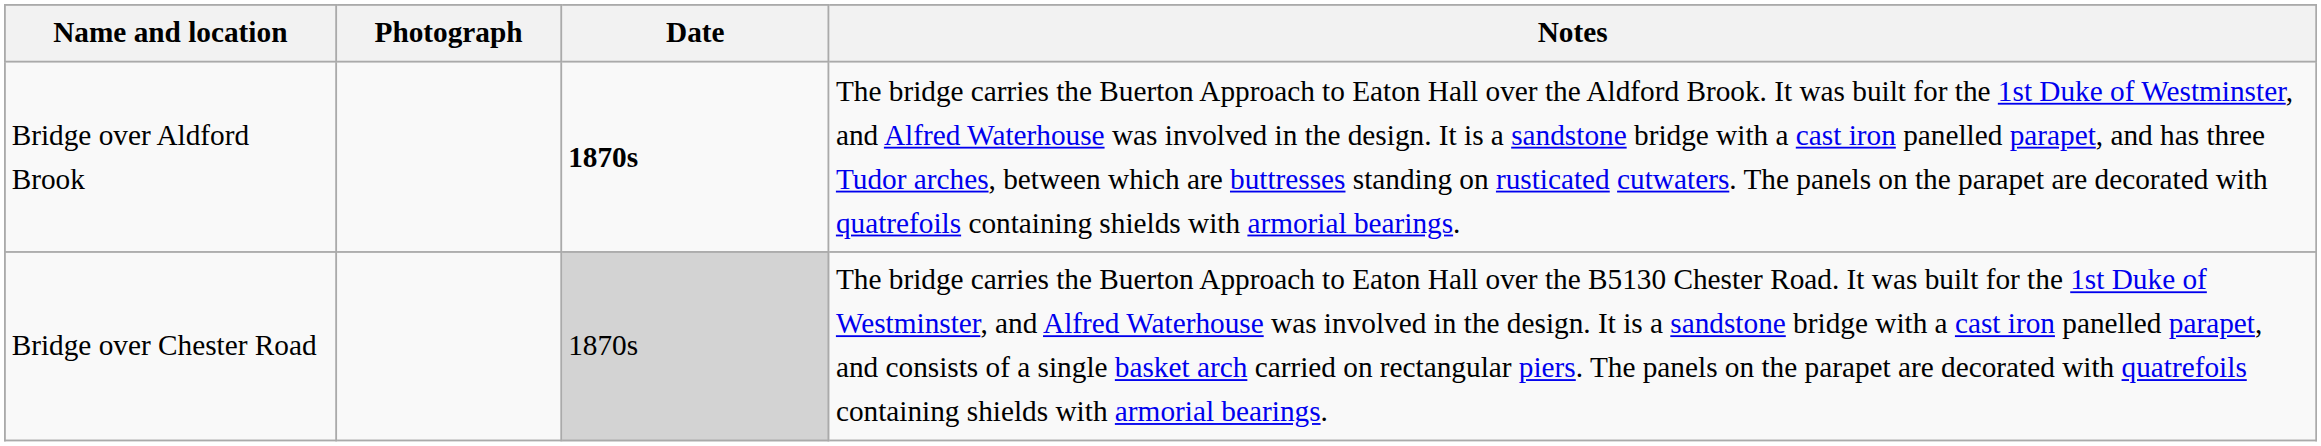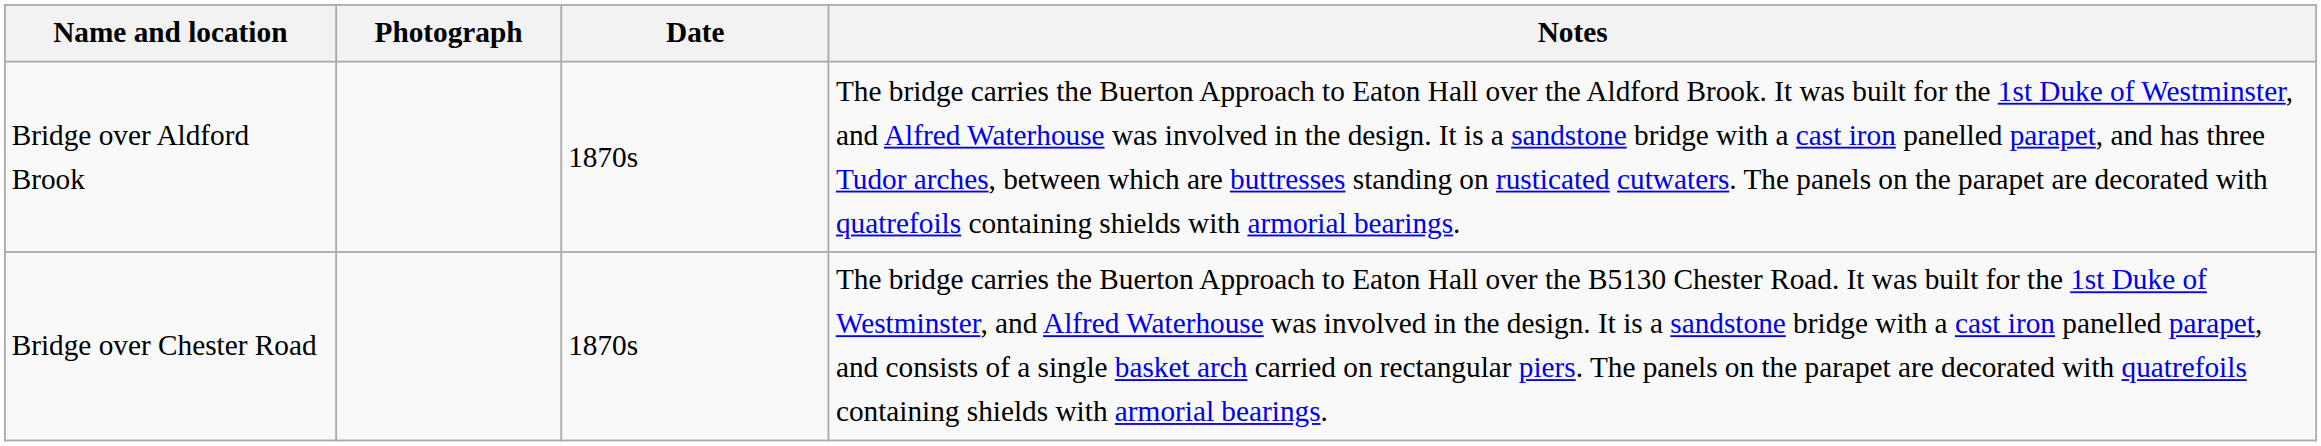(603, 156) bold -> (603, 156) normal
(603, 345) lightgrey background -> (603, 345) no background
